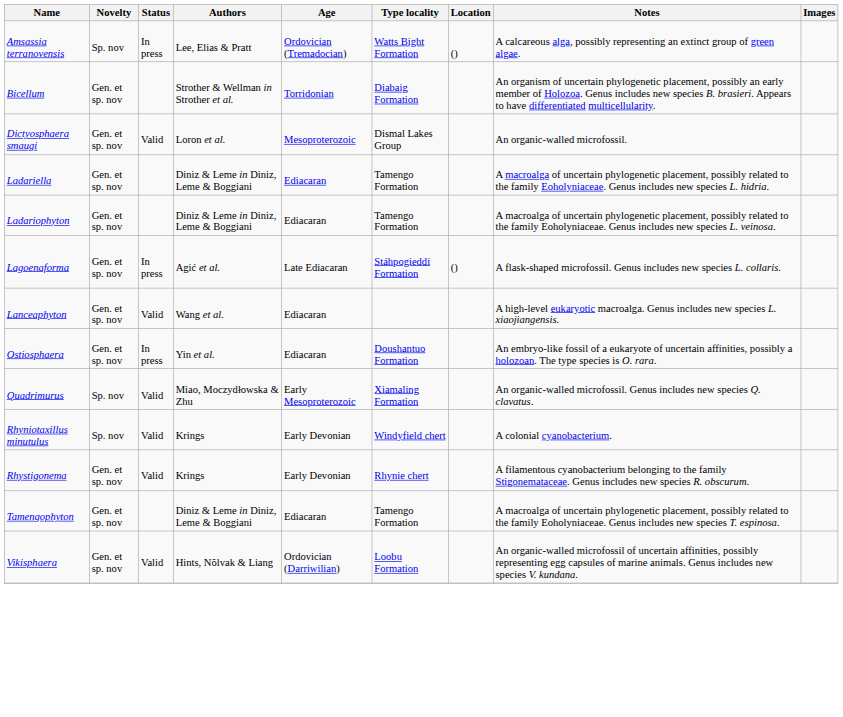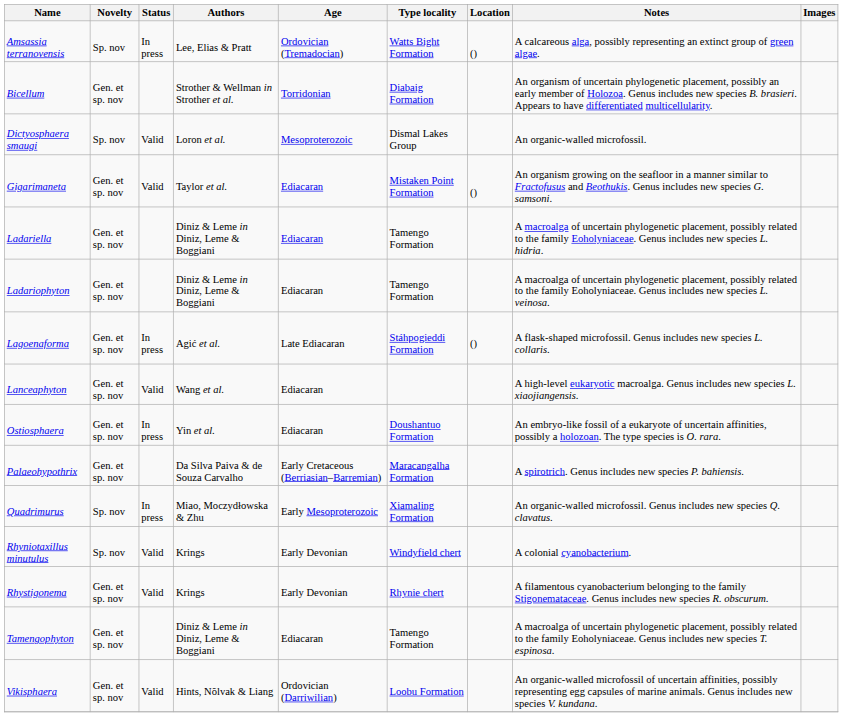(107, 140) Gen. et sp. nov -> (109, 140) Sp. nov
+ row: (36, 186)
+ row: (42, 471)
(152, 395) Valid -> (152, 511) In press
